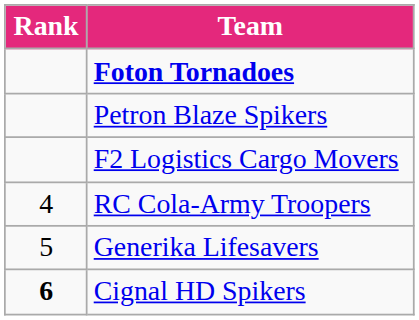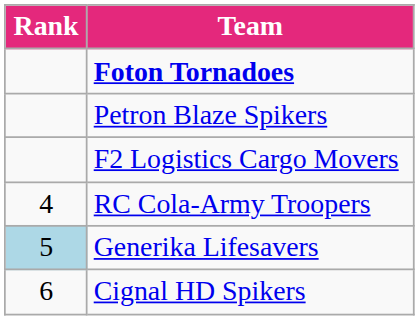(46, 247) no background -> (46, 247) lightblue background
(46, 291) bold -> (46, 291) normal
